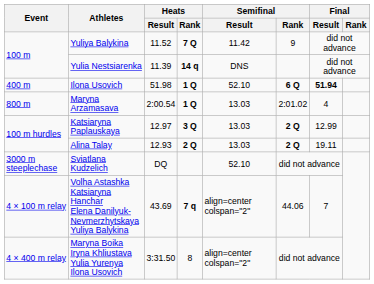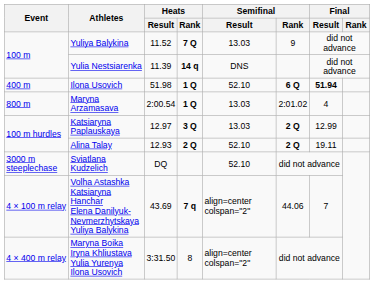(239, 44) 11.42 -> (239, 44) 13.03
(239, 145) 13.03 -> (239, 145) 52.10
